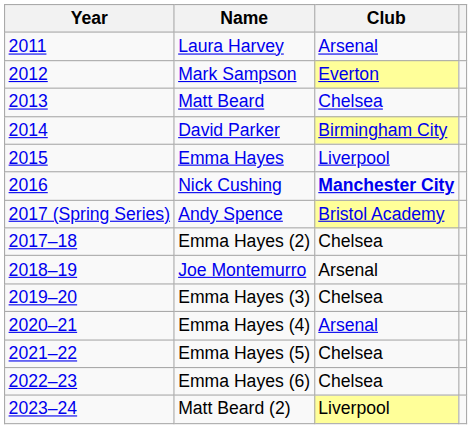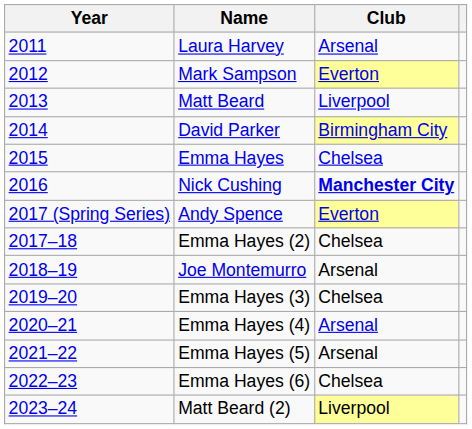(351, 102) Chelsea -> (354, 102) Liverpool
(354, 158) Liverpool -> (351, 158) Chelsea
(381, 213) Bristol Academy -> (349, 213) Everton
(351, 353) Chelsea -> (348, 353) Arsenal
